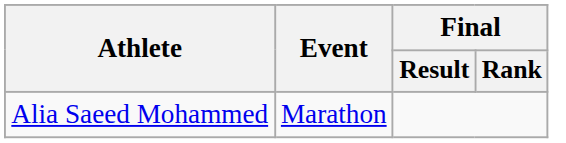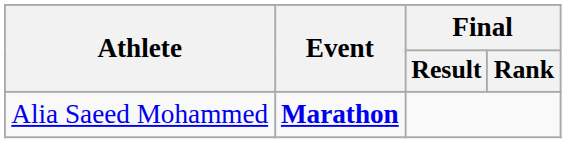(334, 114) normal -> (340, 114) bold
